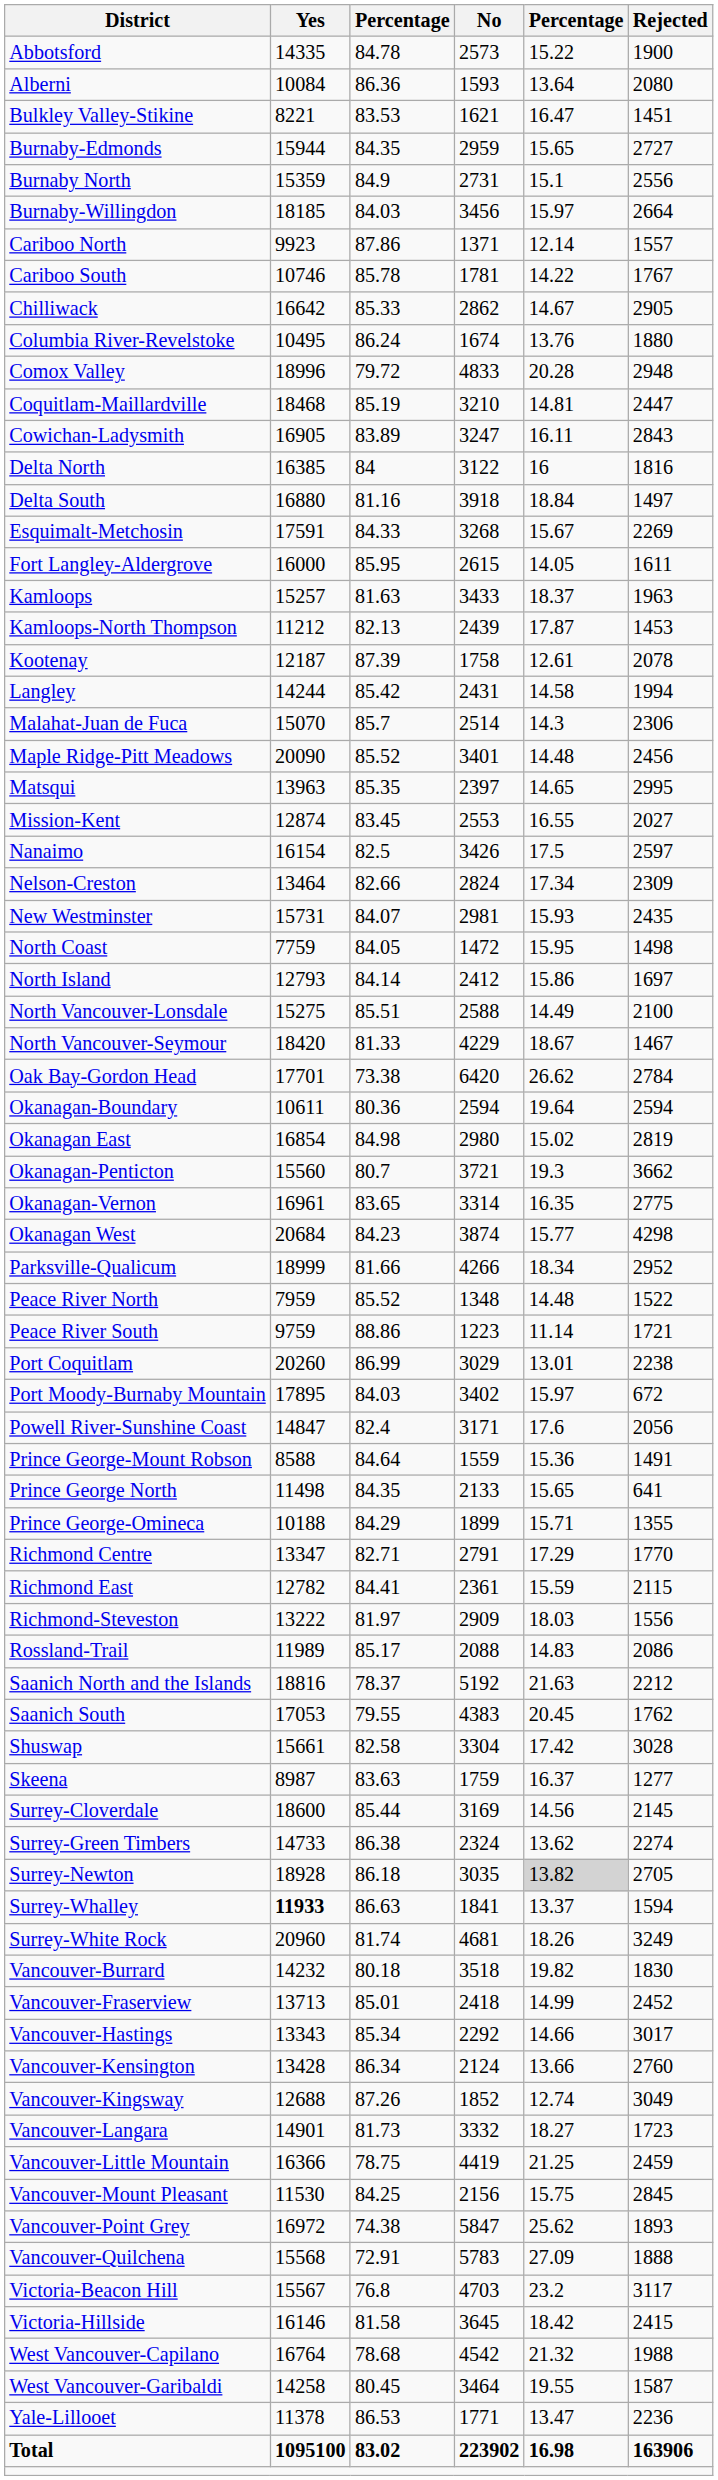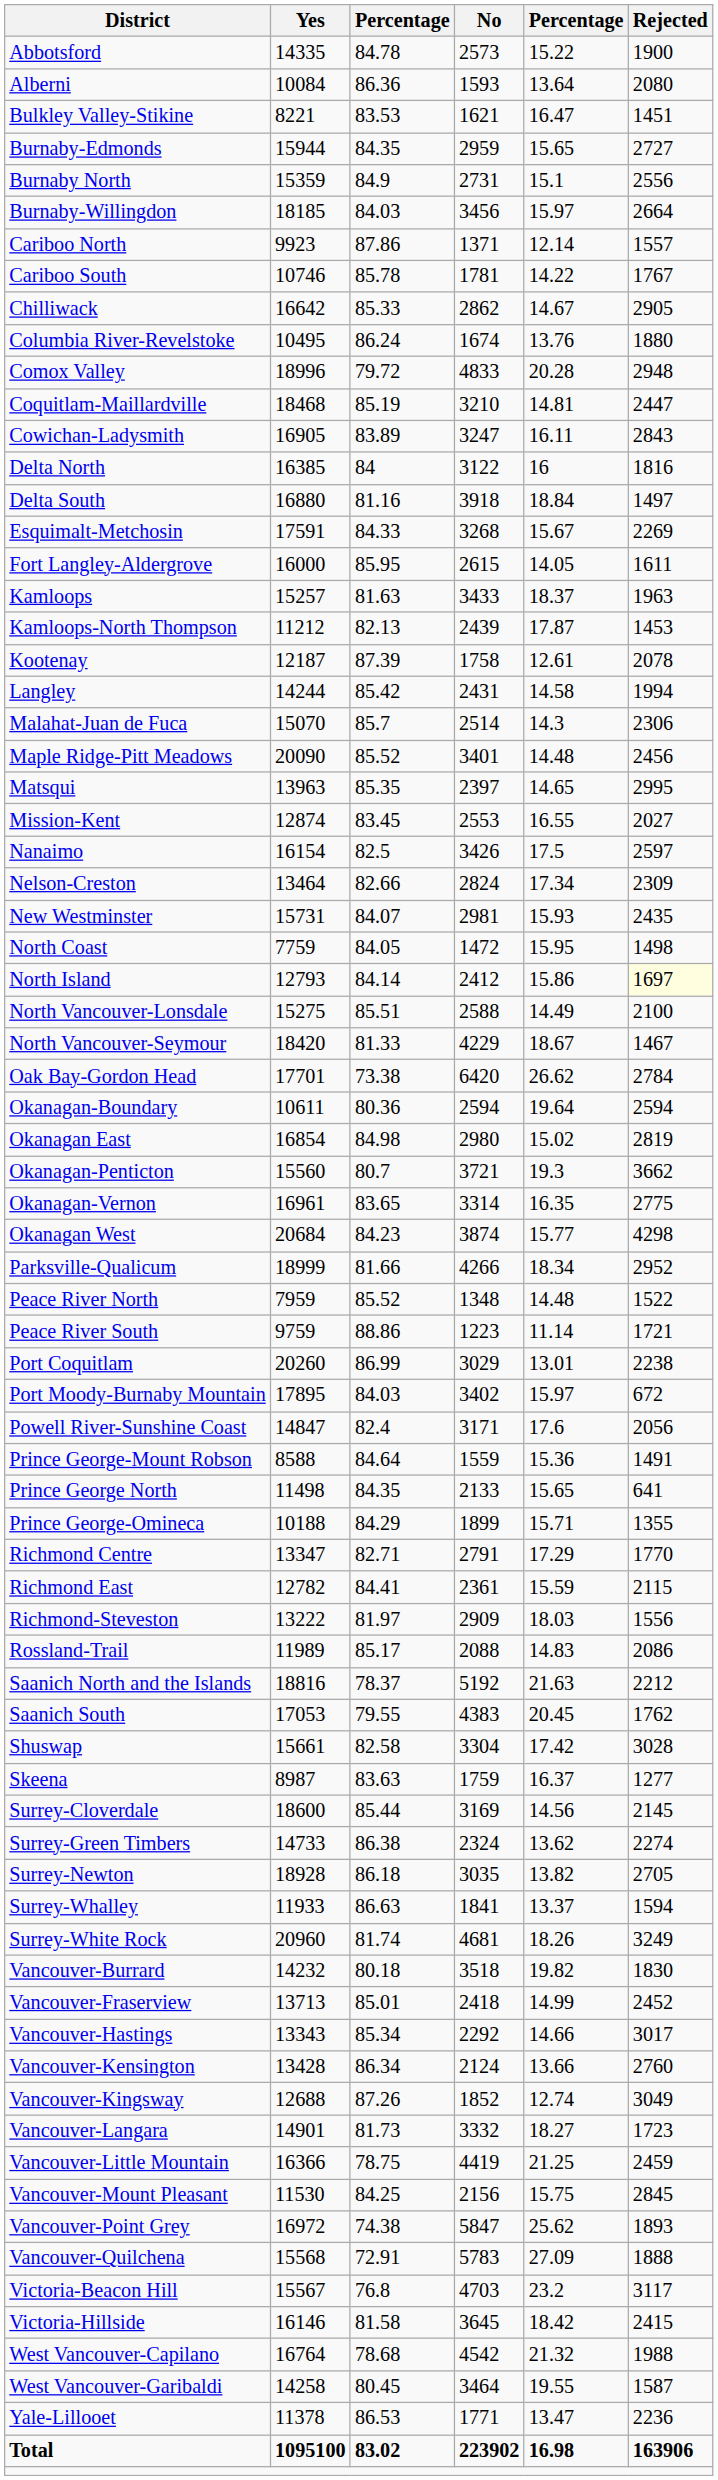(653, 979) no background -> (653, 979) lightyellow background
(551, 1874) lightgrey background -> (551, 1874) no background
(300, 1906) bold -> (300, 1906) normal
